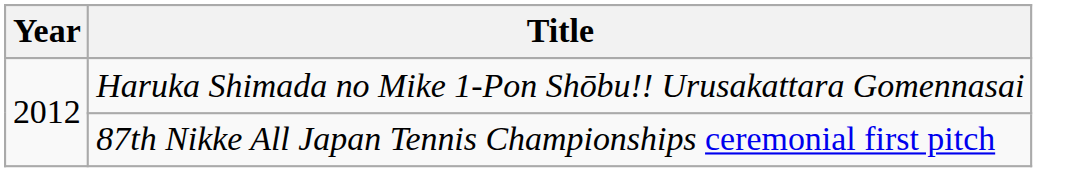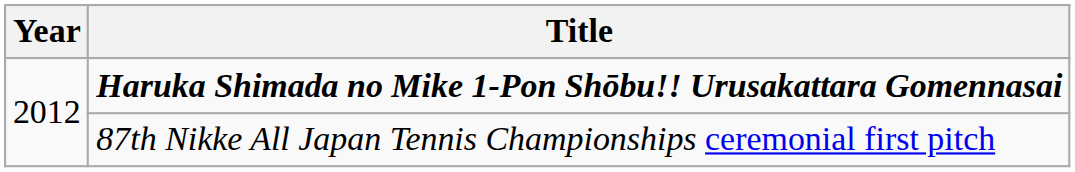(560, 85) normal -> (579, 85) bold
